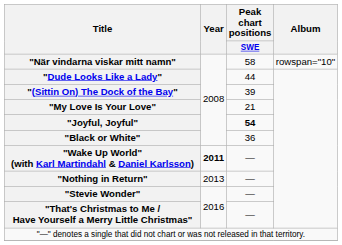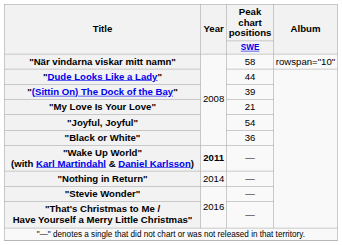(250, 122) bold -> (250, 122) normal
(214, 179) 2013 -> (214, 179) 2014
